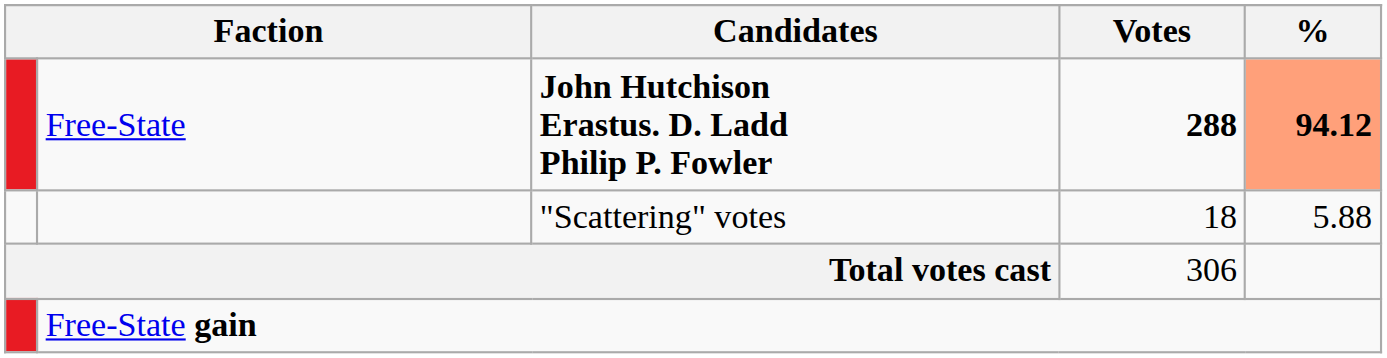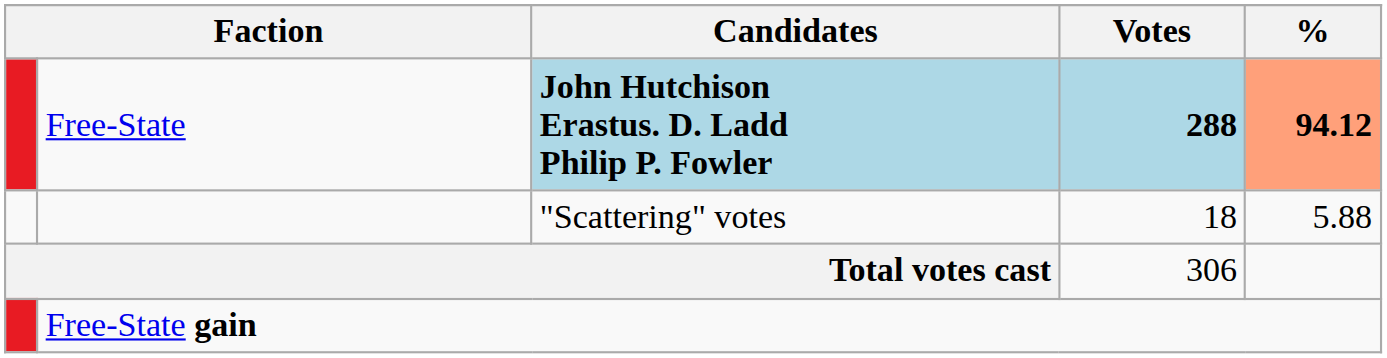(664, 123) no background -> (664, 123) lightblue background
(1212, 123) no background -> (1212, 123) lightblue background
